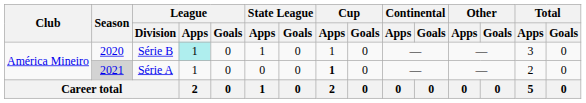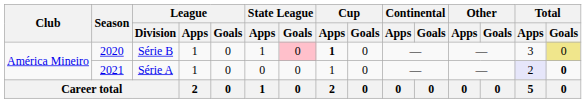(195, 51) paleturquoise background -> (195, 51) no background
(298, 51) no background -> (298, 51) pink background
(332, 51) normal -> (332, 51) bold
(564, 51) no background -> (564, 51) khaki background
(112, 70) lightgrey background -> (112, 70) no background
(332, 70) bold -> (332, 70) normal
(530, 70) no background -> (530, 70) lavender background
(564, 70) normal -> (564, 70) bold
